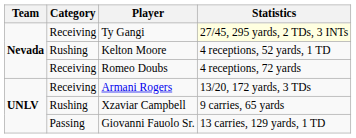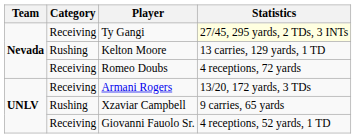(265, 50) 4 receptions, 52 yards, 1 TD -> (263, 50) 13 carries, 129 yards, 1 TD
(67, 123) Passing -> (73, 123) Receiving
(263, 123) 13 carries, 129 yards, 1 TD -> (265, 123) 4 receptions, 52 yards, 1 TD
